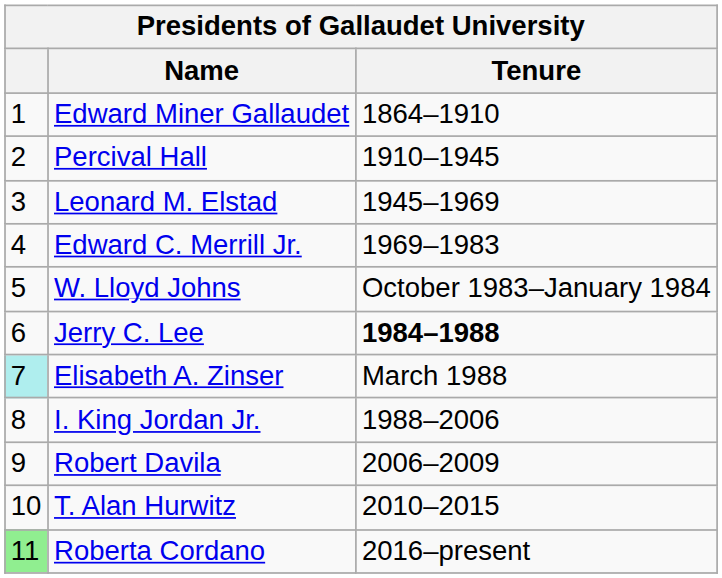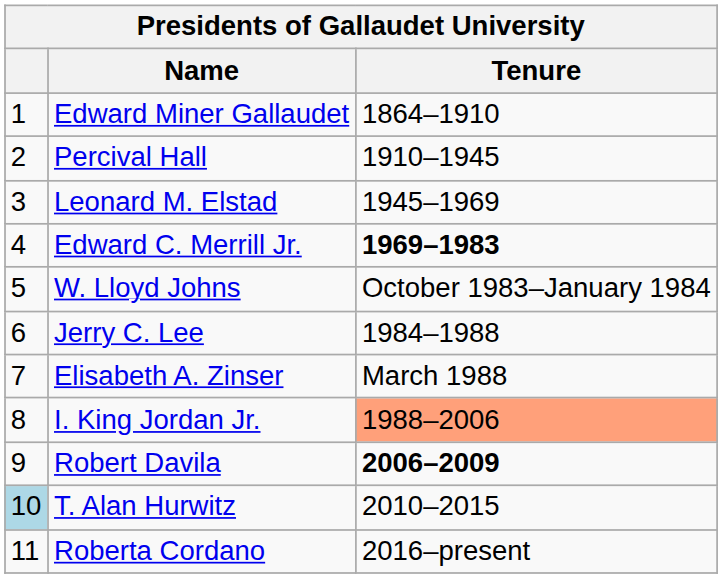(431, 245) normal -> (431, 245) bold
(431, 332) bold -> (431, 332) normal
(18, 376) paleturquoise background -> (18, 376) no background
(431, 419) no background -> (431, 419) lightsalmon background
(431, 463) normal -> (431, 463) bold
(26, 506) no background -> (26, 506) lightblue background
(25, 550) lightgreen background -> (25, 550) no background
